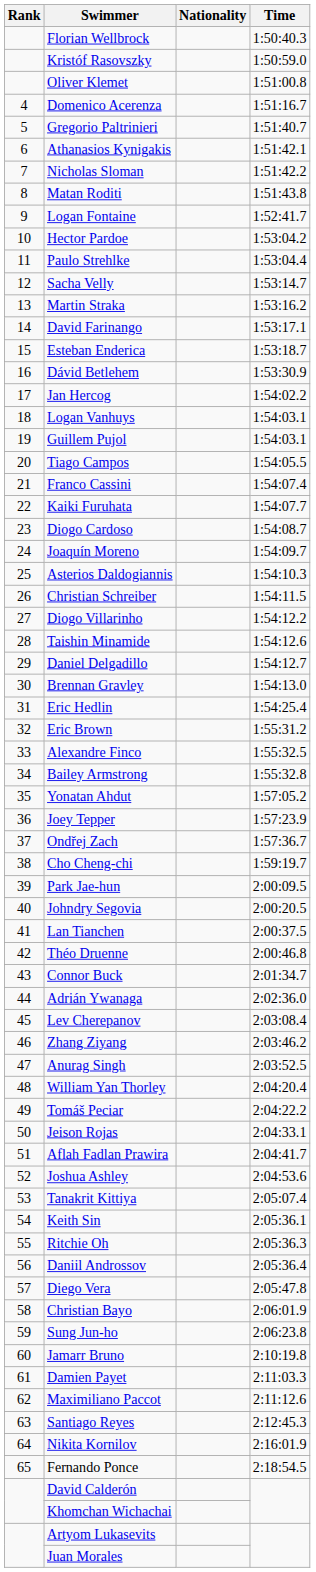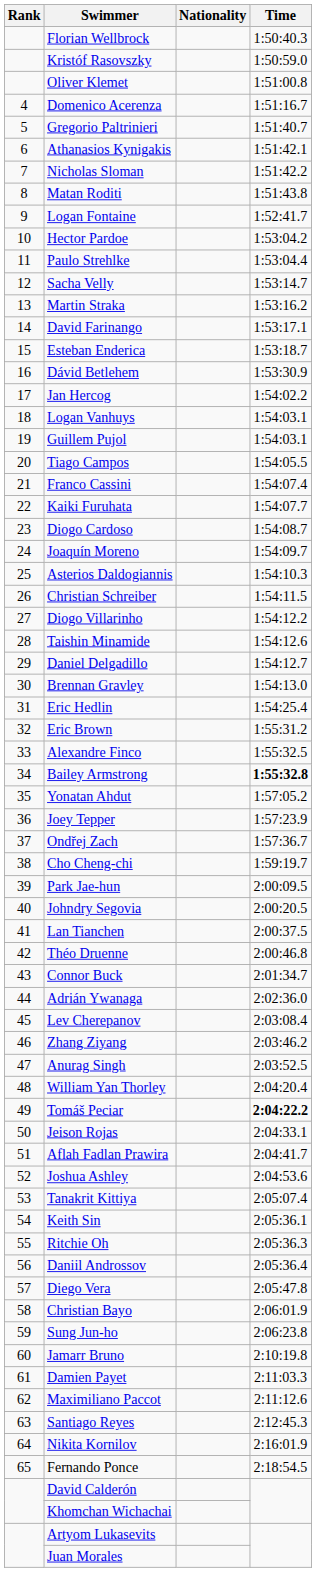(280, 774) normal -> (280, 774) bold
(280, 1109) normal -> (280, 1109) bold
